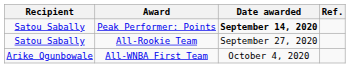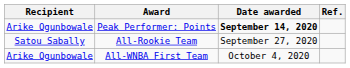(50, 26) Satou Sabally -> (50, 26) Arike Ogunbowale
